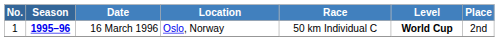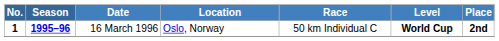(15, 29) normal -> (15, 29) bold
(479, 29) normal -> (479, 29) bold
